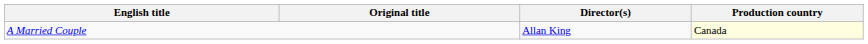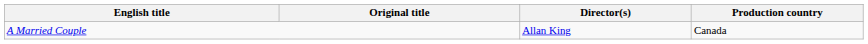(710, 30) lightyellow background -> (710, 30) no background
